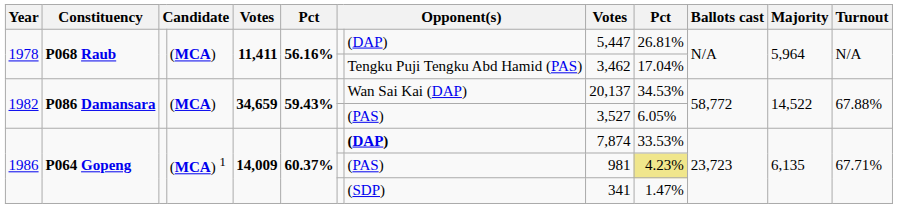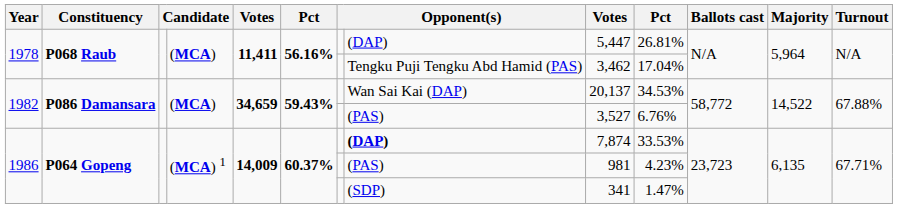(657, 116) 6.05% -> (657, 116) 6.76%
(664, 165) khaki background -> (664, 165) no background
